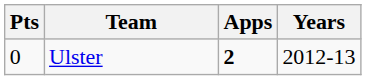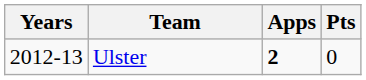columns swapped: (319, 21) <-> (24, 21)
